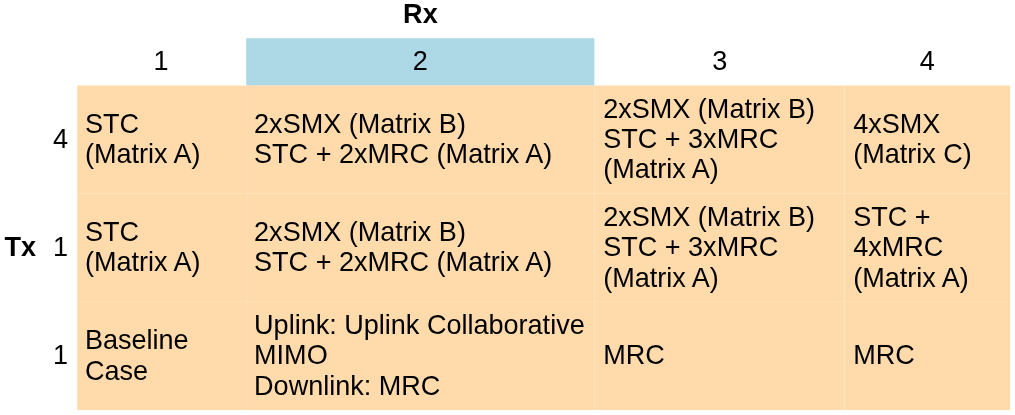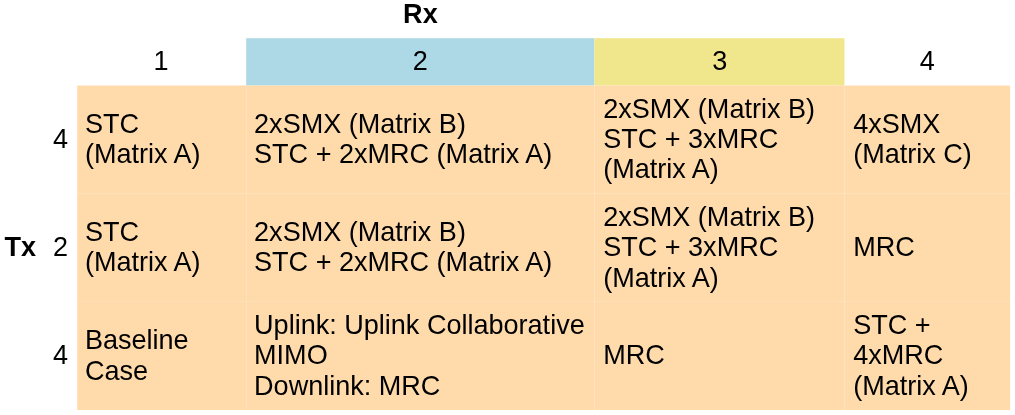(720, 61) no background -> (720, 61) khaki background
(61, 247) 1 -> (61, 247) 2
(911, 247) STC + 4xMRC (Matrix A) -> (884, 247) MRC
(61, 355) 1 -> (61, 355) 4
(884, 355) MRC -> (911, 355) STC + 4xMRC (Matrix A)
